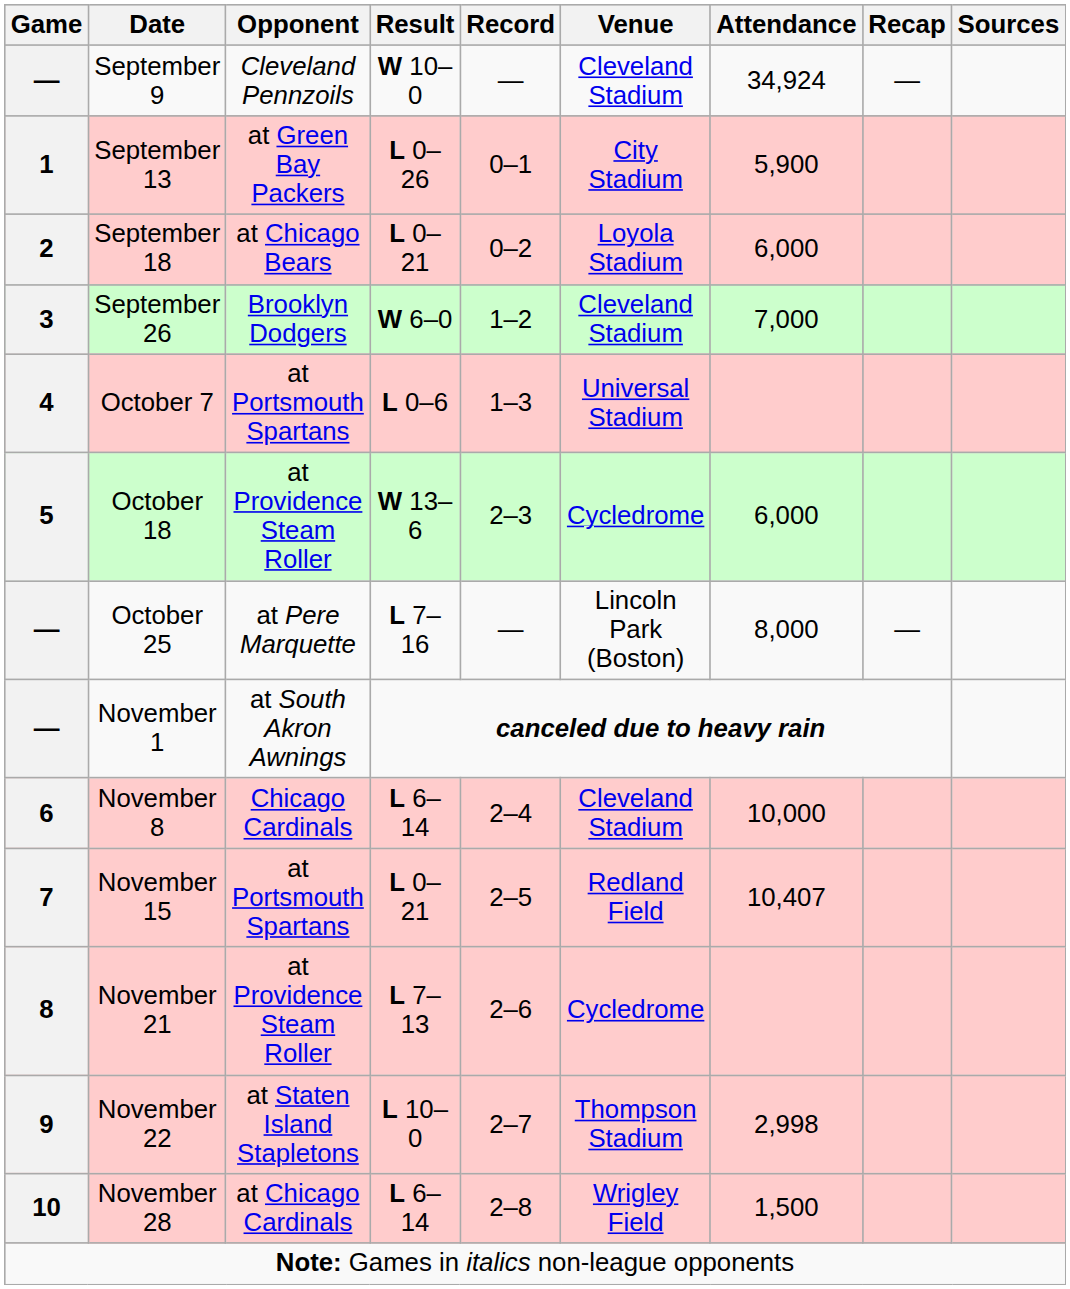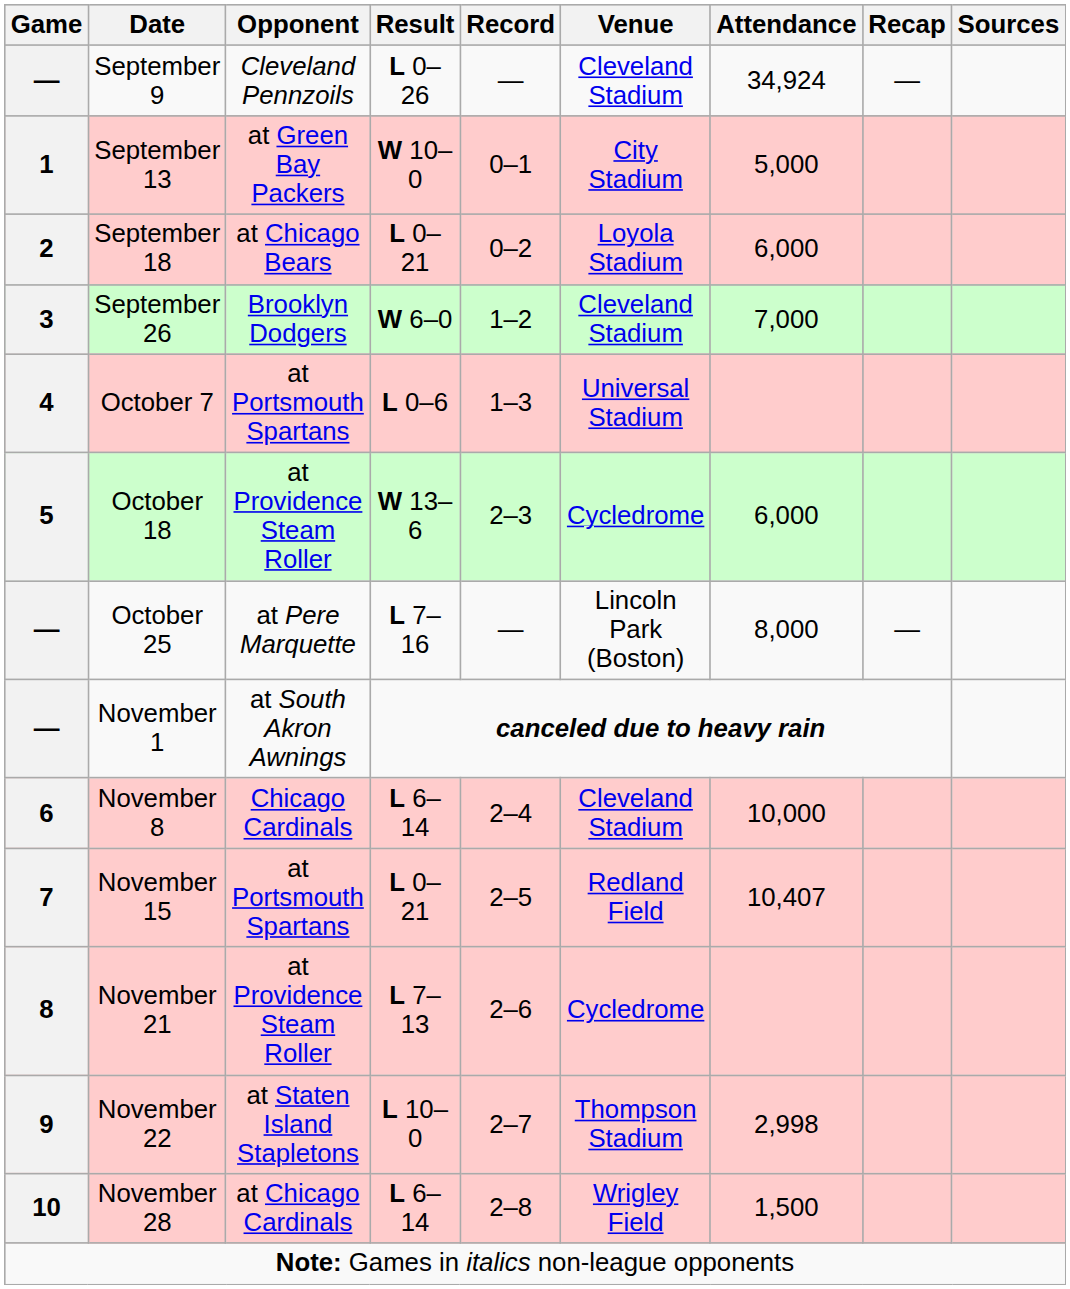(415, 80) W 10–0 -> (415, 80) L 0–26
(415, 164) L 0–26 -> (415, 164) W 10–0
(786, 164) 5,900 -> (786, 164) 5,000
